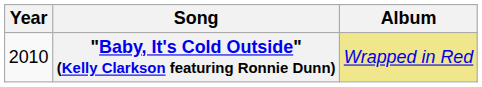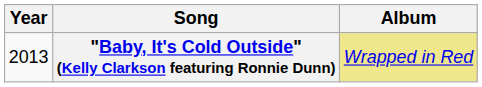(29, 57) 2010 -> (29, 57) 2013
